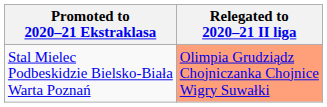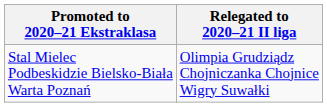(249, 73) lightsalmon background -> (249, 73) no background
